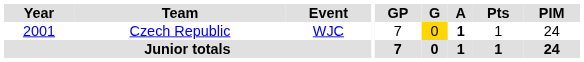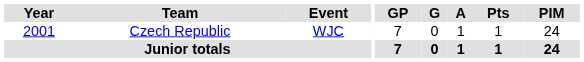(435, 31) gold background -> (435, 31) no background
(461, 31) bold -> (461, 31) normal
